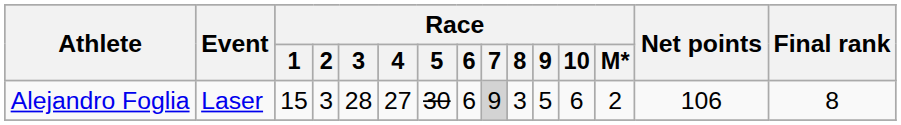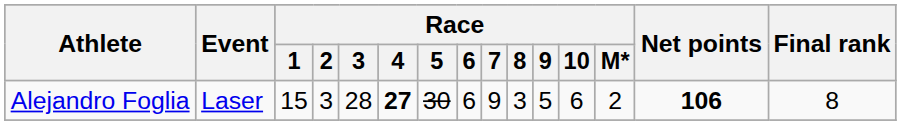(398, 101) normal -> (398, 101) bold
(495, 101) lightgrey background -> (495, 101) no background
(701, 101) normal -> (701, 101) bold
